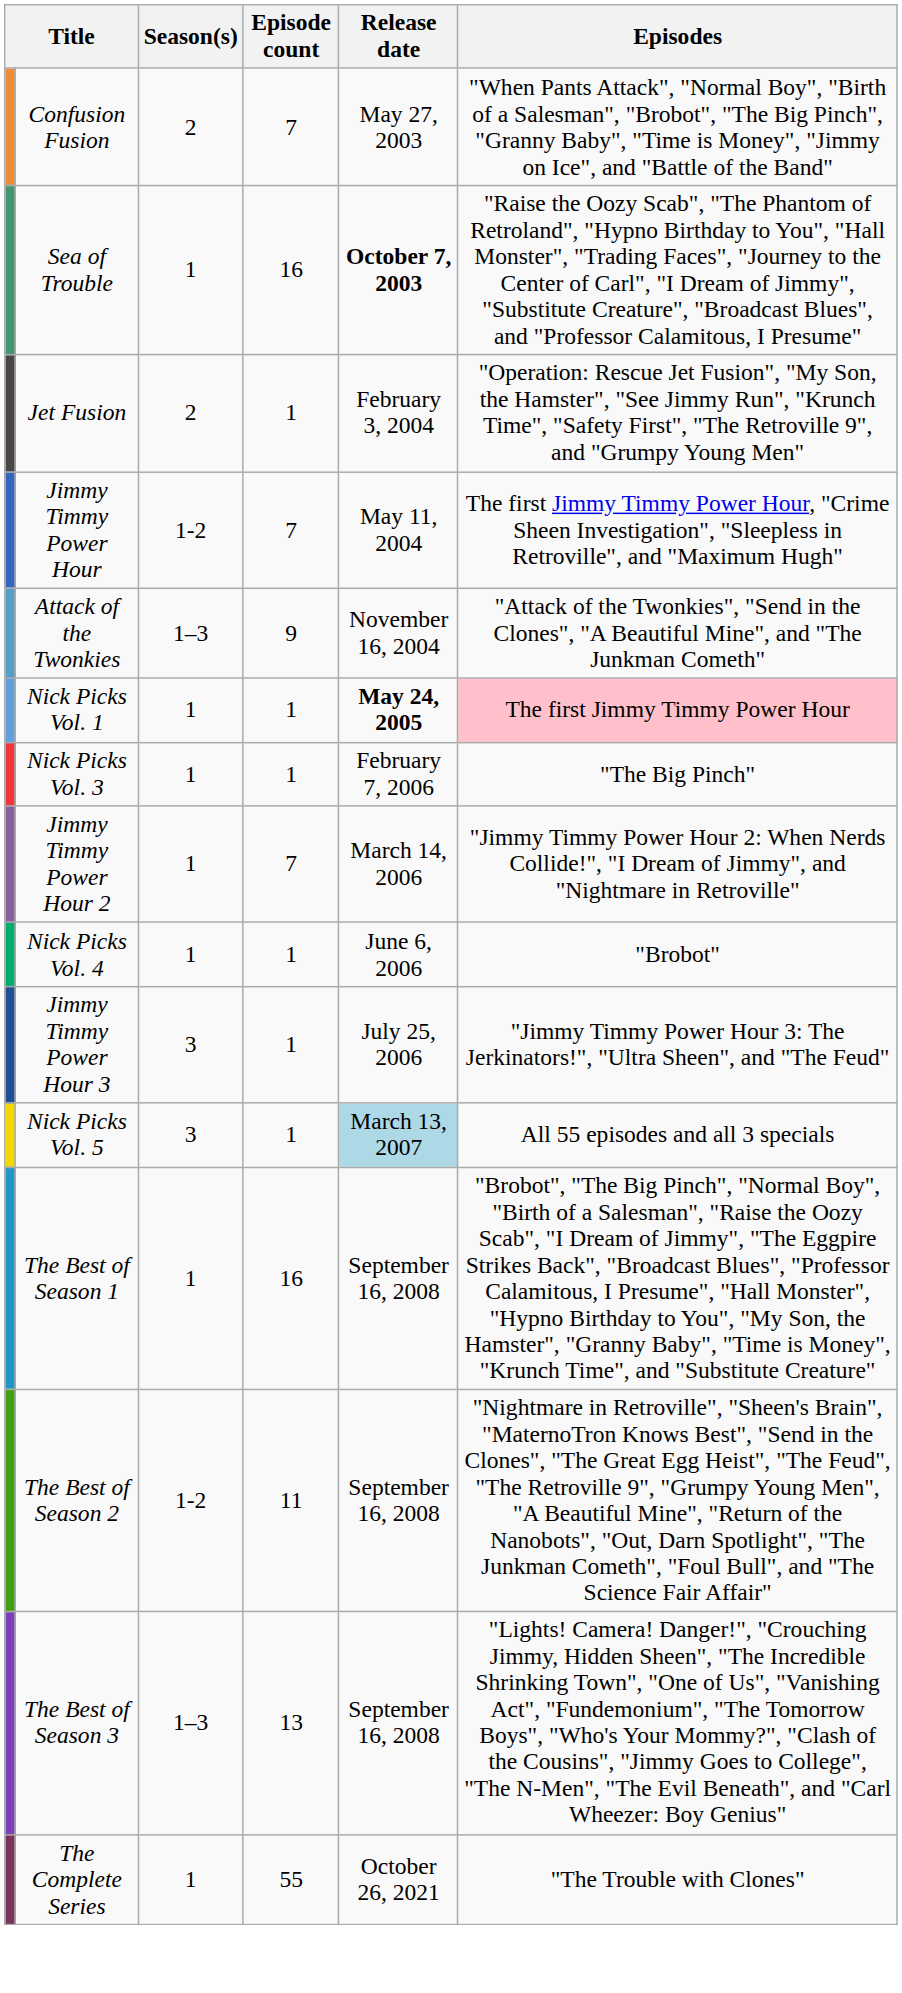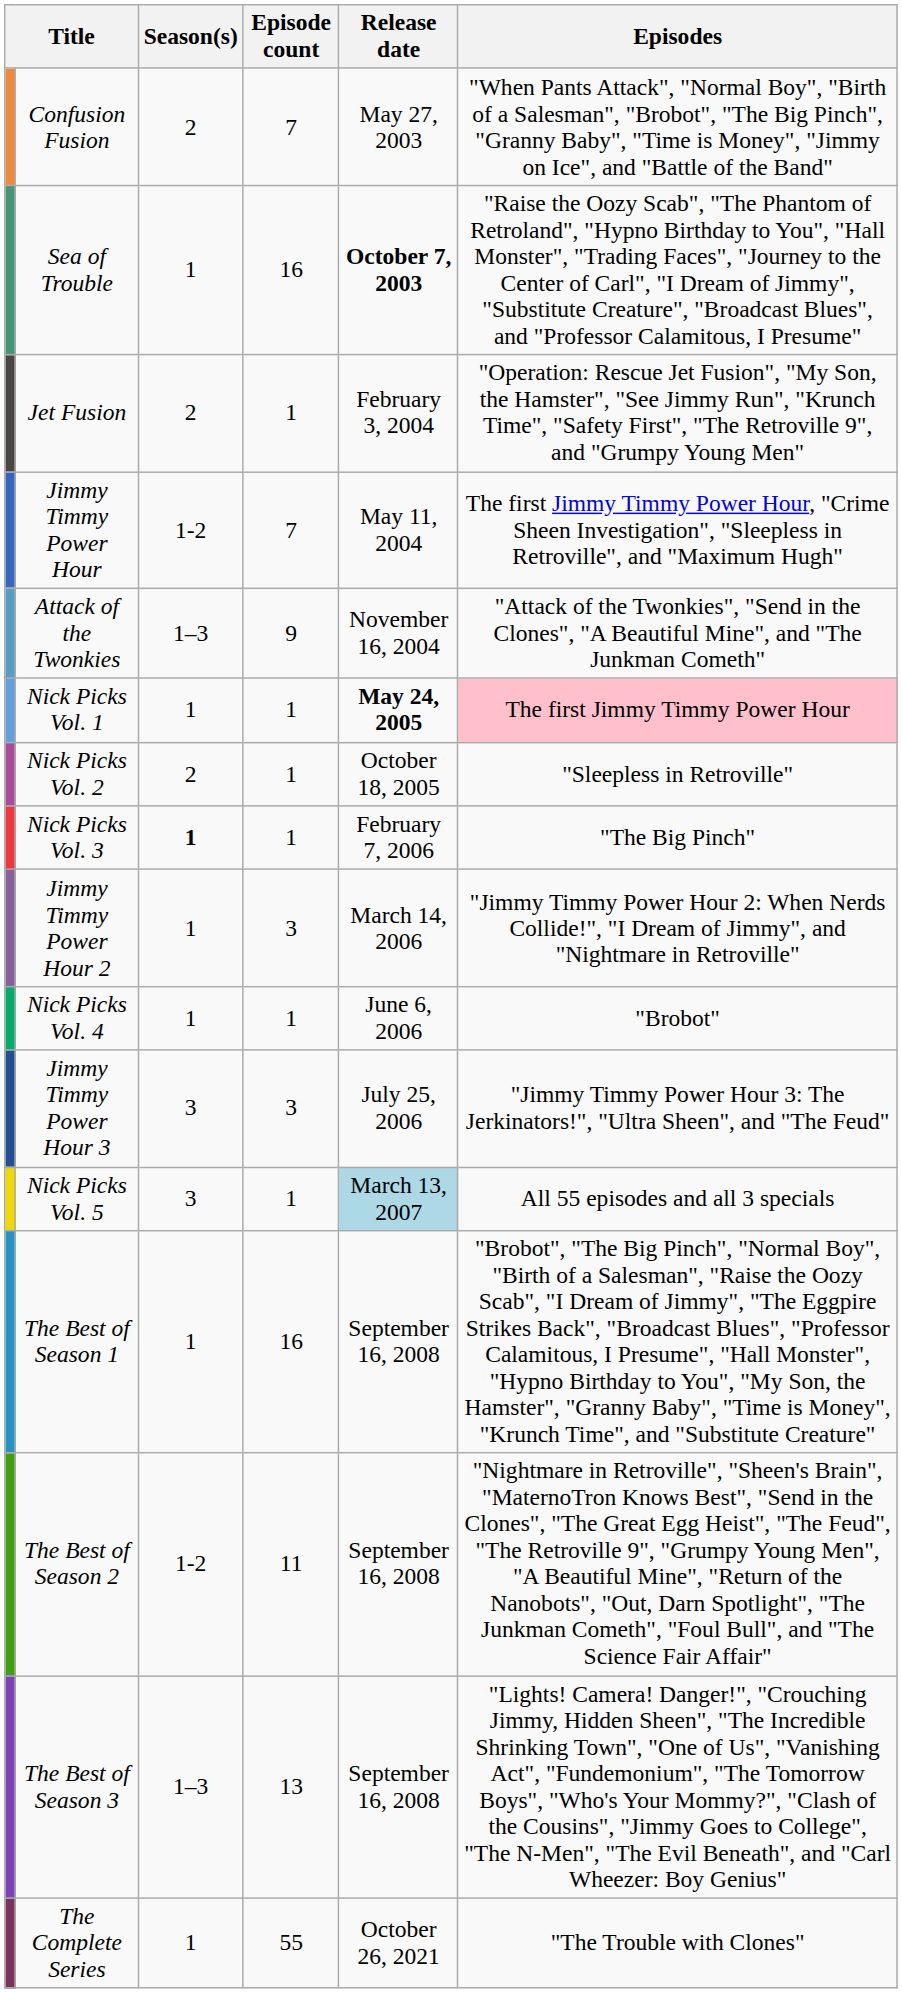+ row: (77, 773)
(191, 773) normal -> (191, 837) bold
(291, 863) 7 -> (291, 927) 3
(291, 1044) 1 -> (291, 1108) 3
